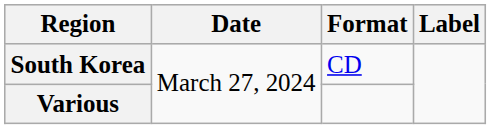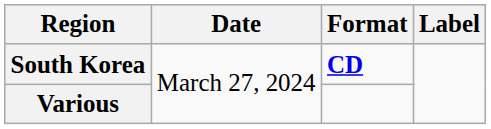(344, 63) normal -> (345, 63) bold
